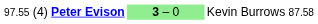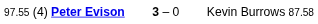(166, 12) lightgreen background -> (166, 12) no background
